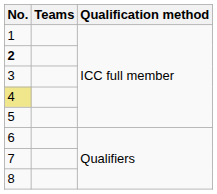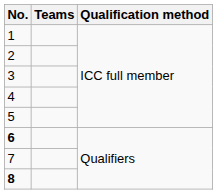(11, 55) bold -> (11, 55) normal
(11, 96) khaki background -> (11, 96) no background
(11, 138) normal -> (11, 138) bold
(11, 179) normal -> (11, 179) bold
